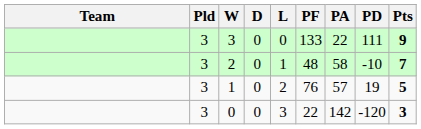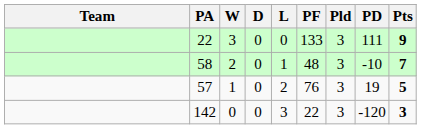columns swapped: (204, 16) <-> (340, 16)
